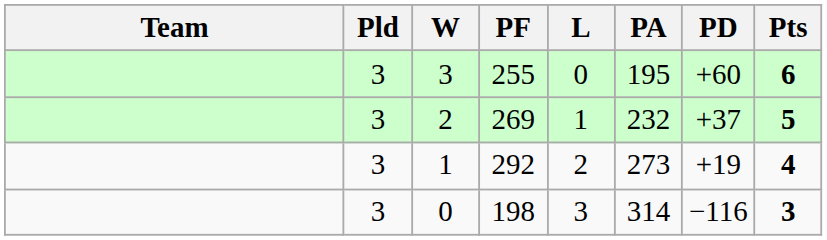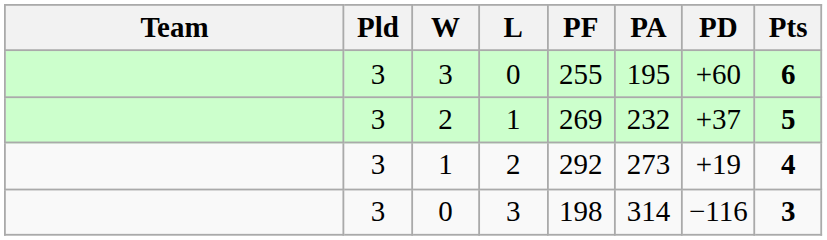columns swapped: (581, 27) <-> (513, 27)
